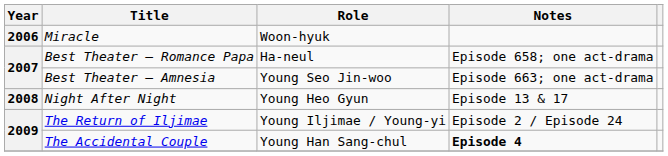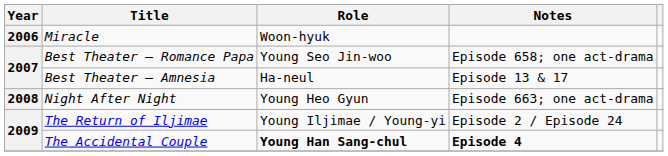(287, 57) Ha-neul -> (326, 57) Young Seo Jin-woo
(326, 78) Young Seo Jin-woo -> (287, 78) Ha-neul
(553, 78) Episode 663; one act-drama -> (510, 78) Episode 13 & 17
(510, 99) Episode 13 & 17 -> (553, 99) Episode 663; one act-drama
(334, 141) normal -> (334, 141) bold
